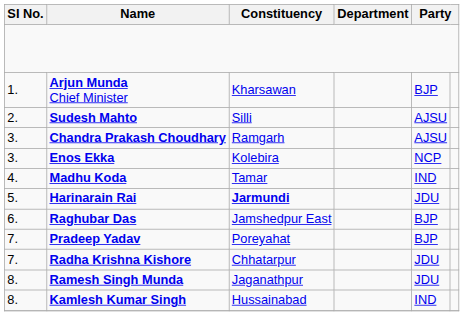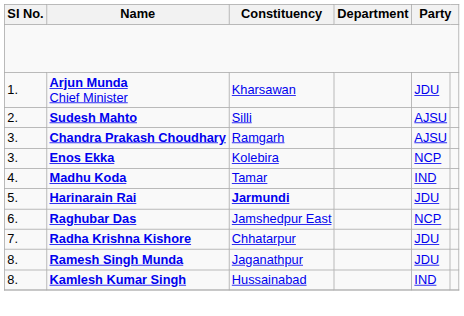(426, 90) BJP -> (427, 90) JDU
(426, 219) BJP -> (428, 219) NCP
- row: (95, 239)
